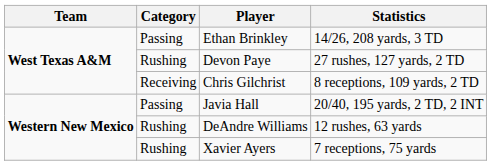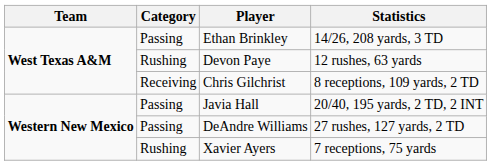(389, 60) 27 rushes, 127 yards, 2 TD -> (368, 60) 12 rushes, 63 yards
(163, 126) Rushing -> (161, 126) Passing
(368, 126) 12 rushes, 63 yards -> (389, 126) 27 rushes, 127 yards, 2 TD
